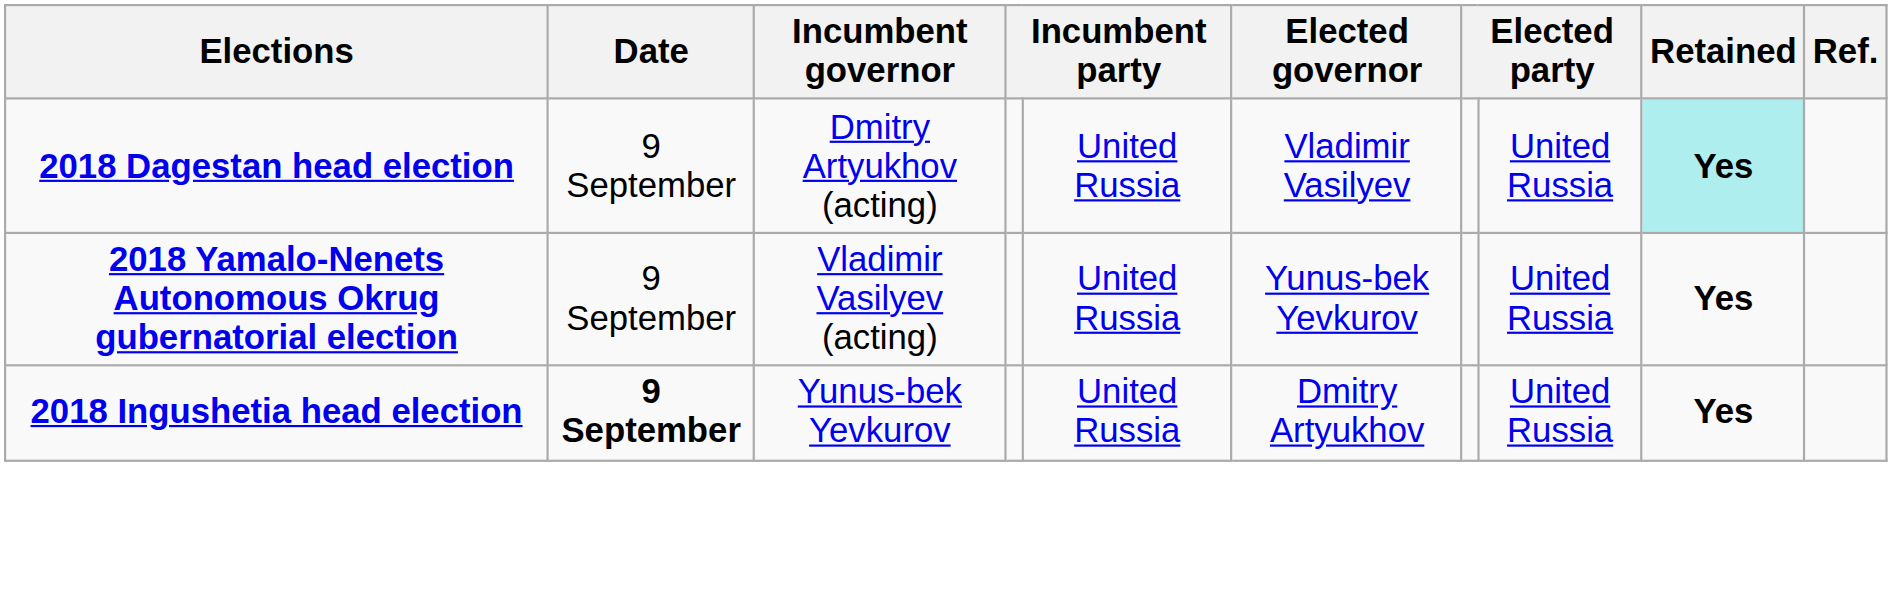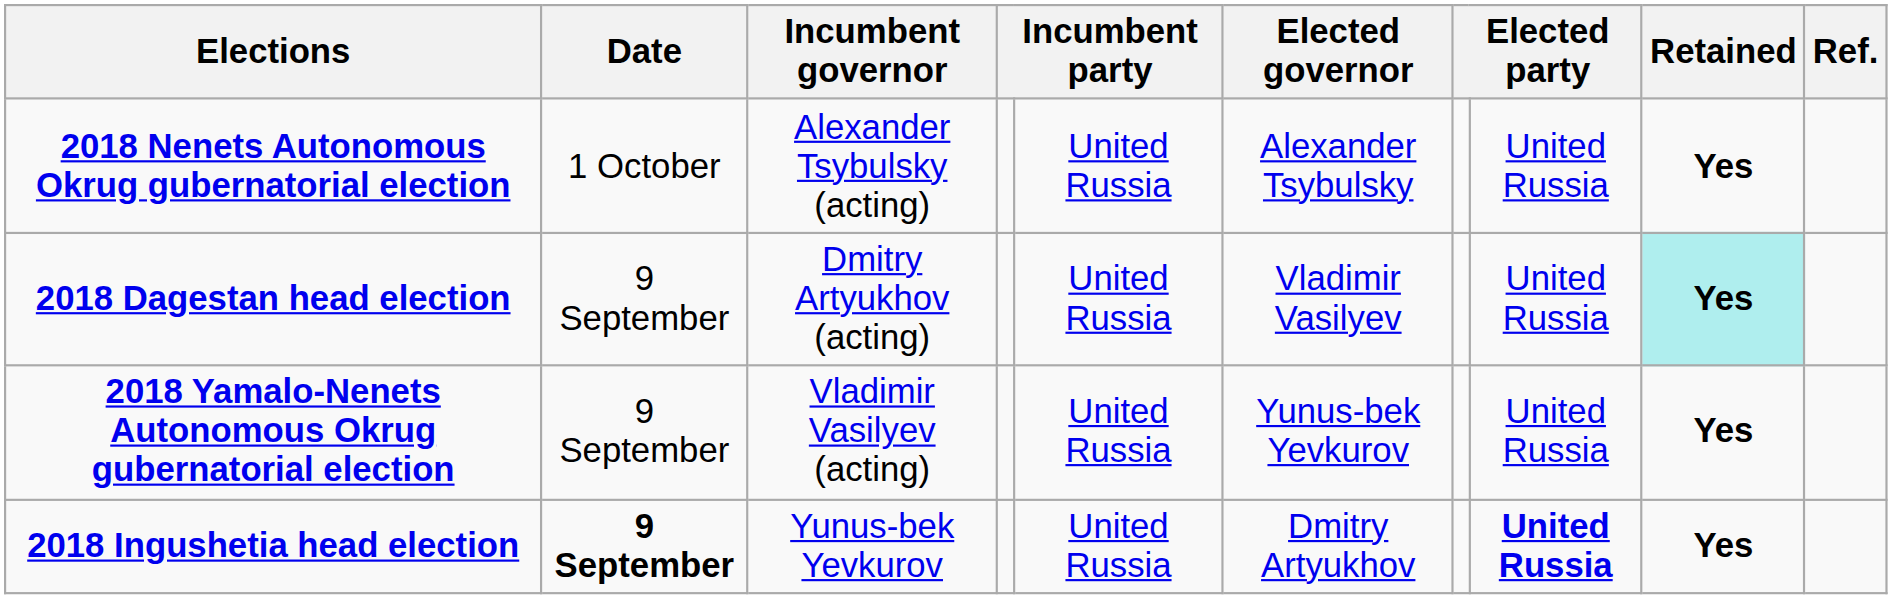+ row: (273, 165)
(1560, 412) normal -> (1556, 545) bold
